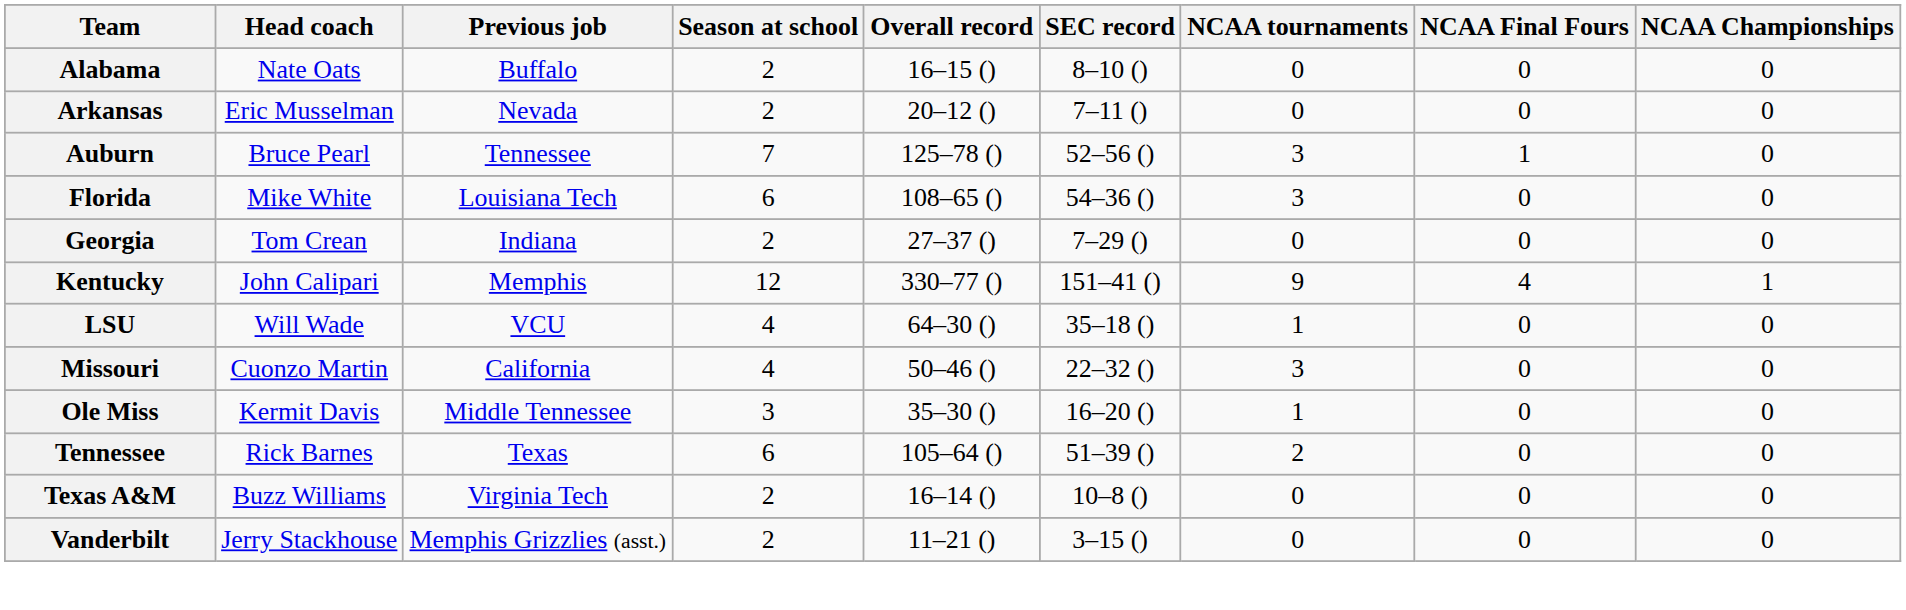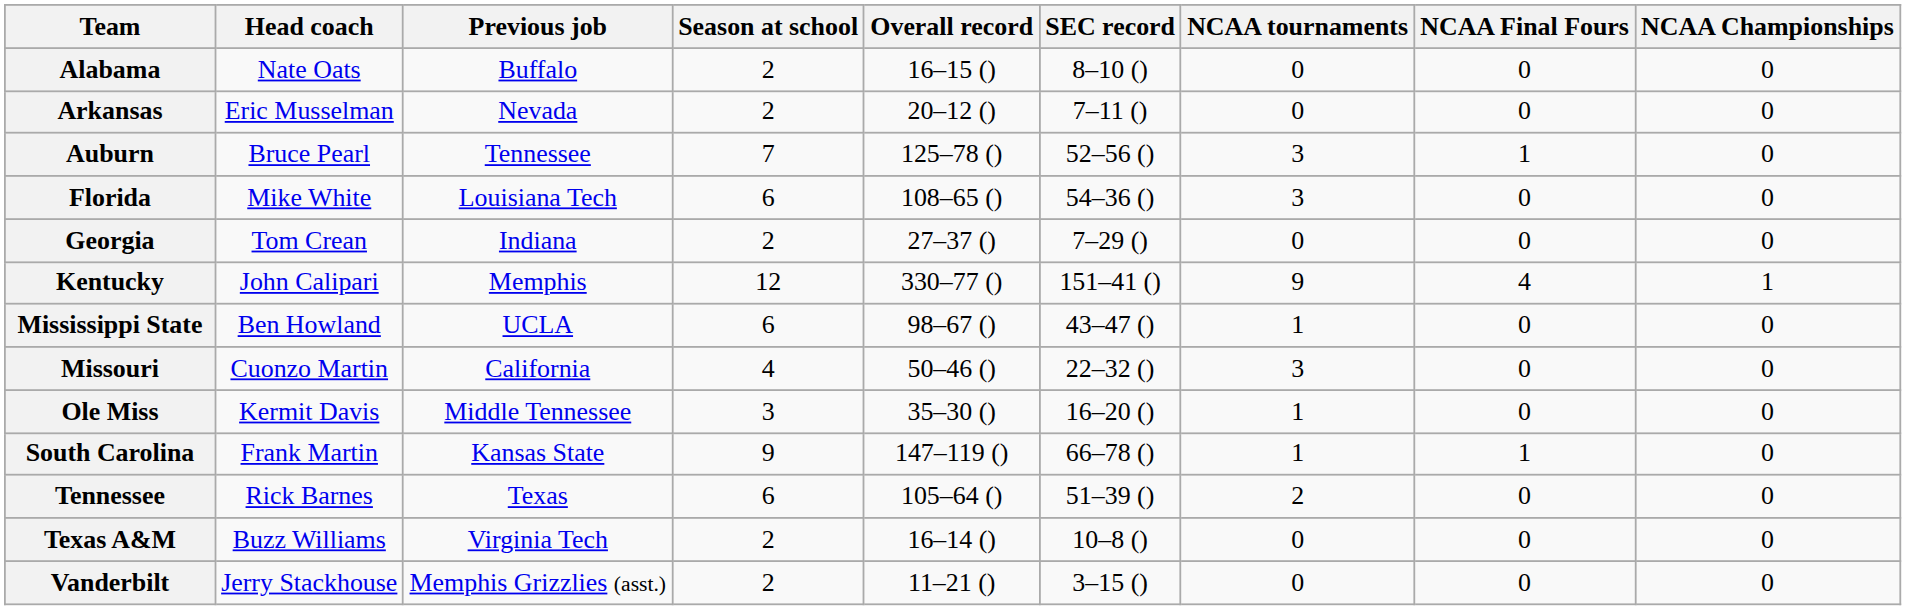- row: (110, 325)
+ row: (110, 325)
+ row: (110, 453)
